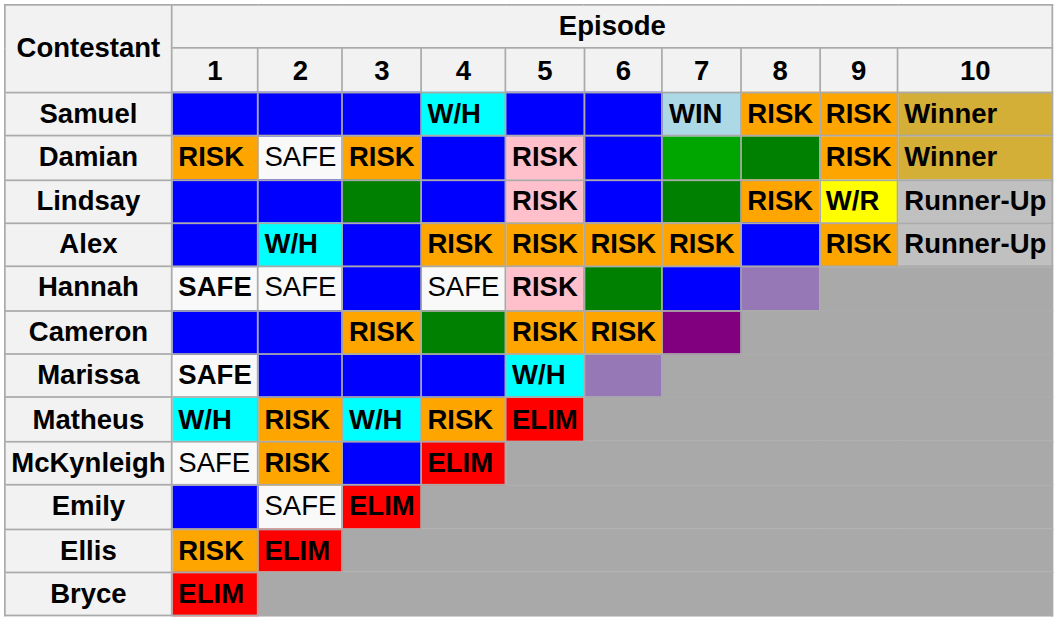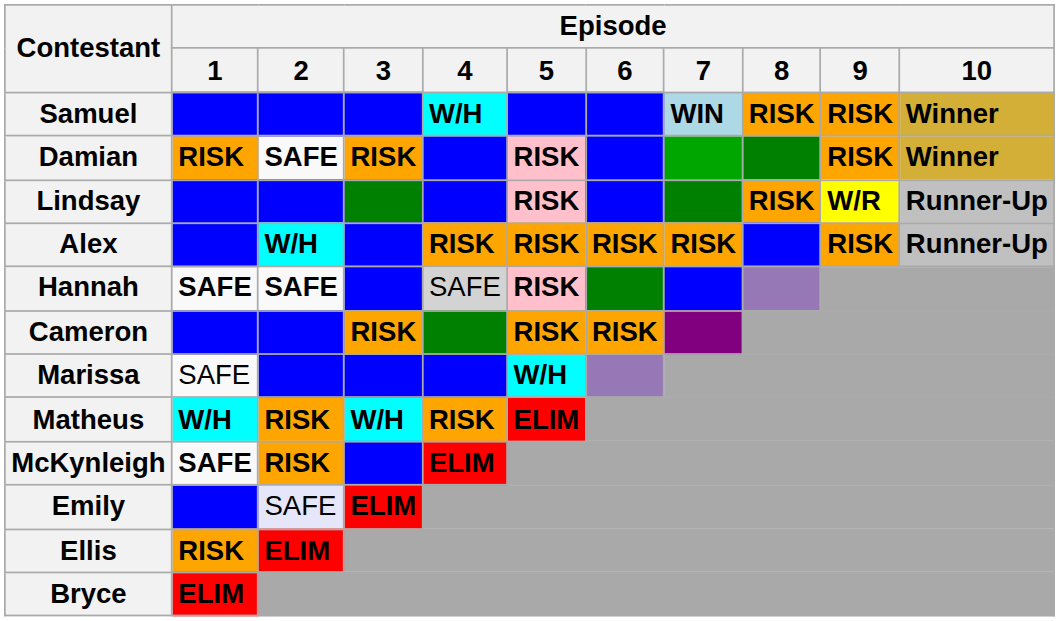(300, 157) normal -> (301, 157) bold
(300, 288) normal -> (301, 288) bold
(463, 288) no background -> (465, 288) lightgrey background
(215, 375) bold -> (214, 375) normal
(214, 462) normal -> (215, 462) bold
(300, 506) no background -> (300, 506) lavender background
